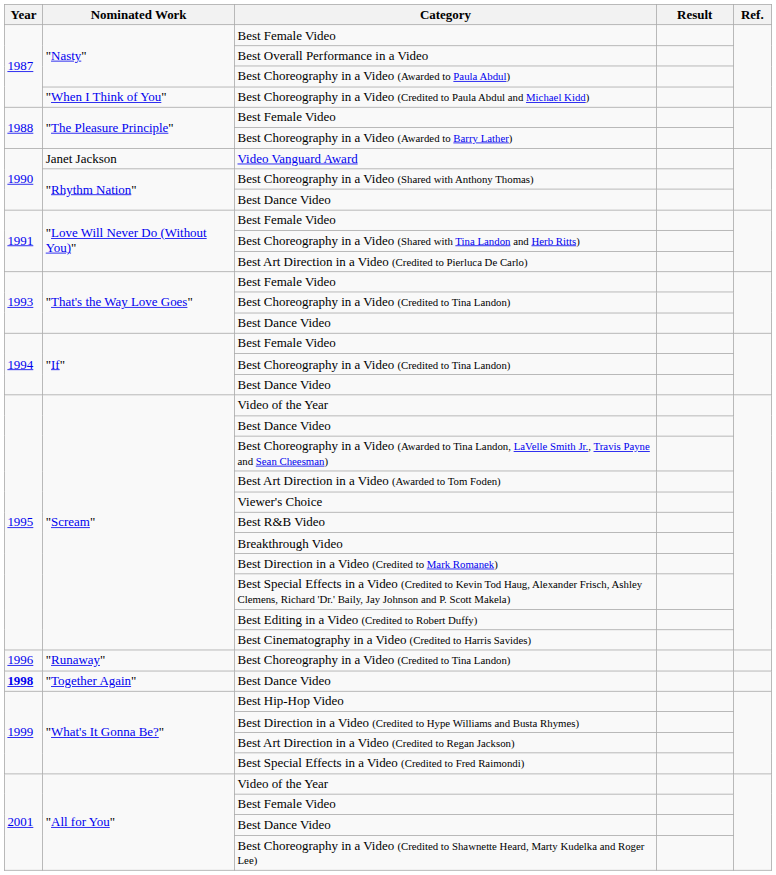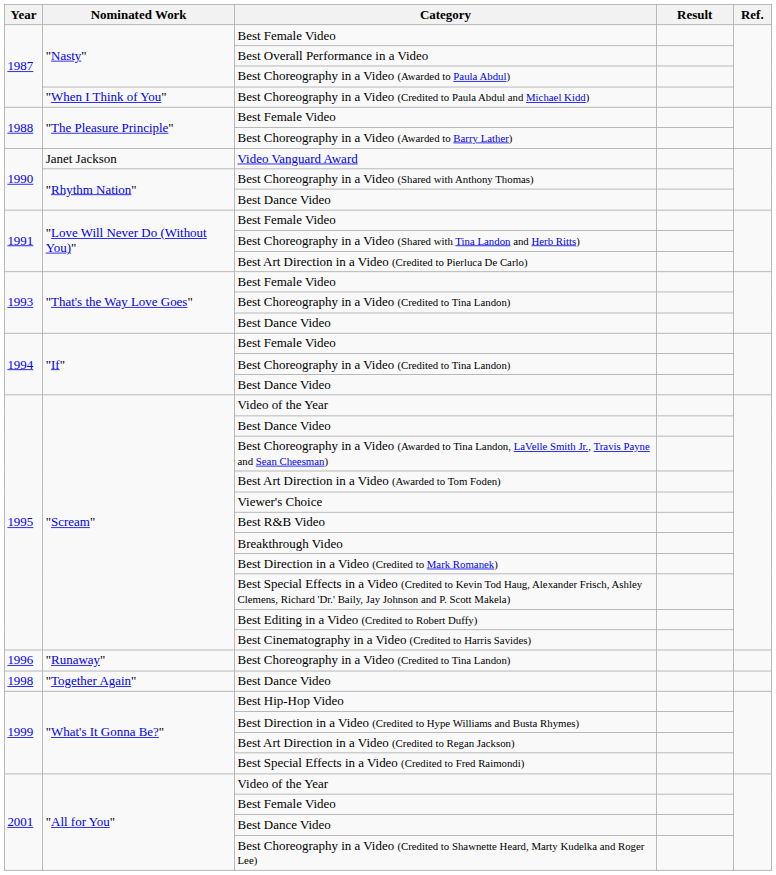(20, 681) bold -> (20, 681) normal
